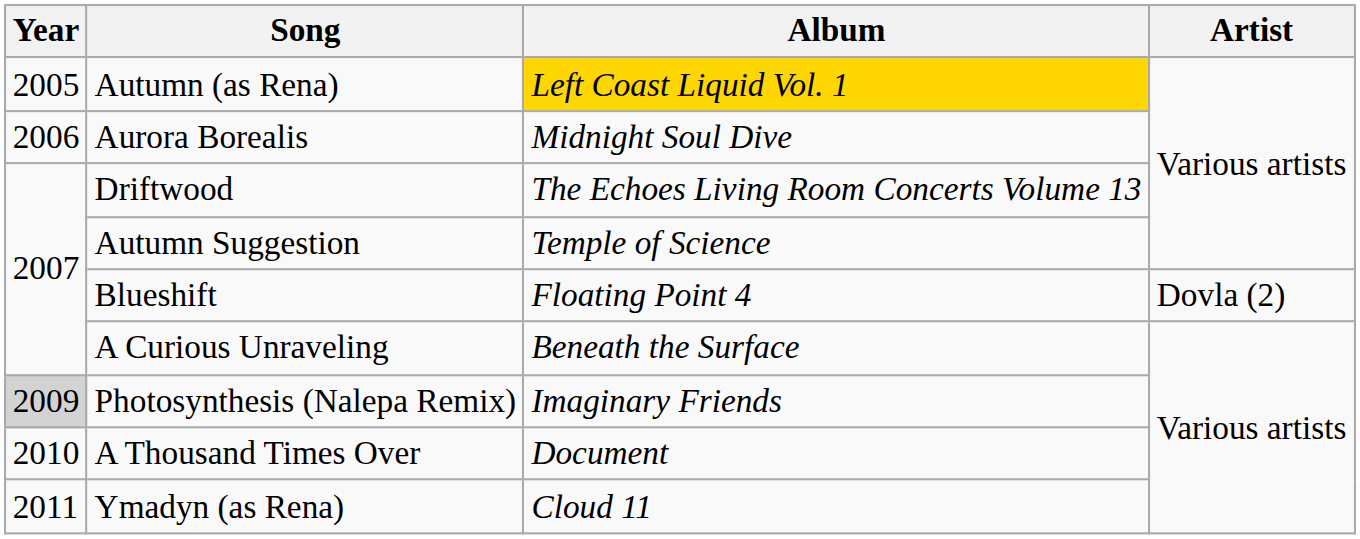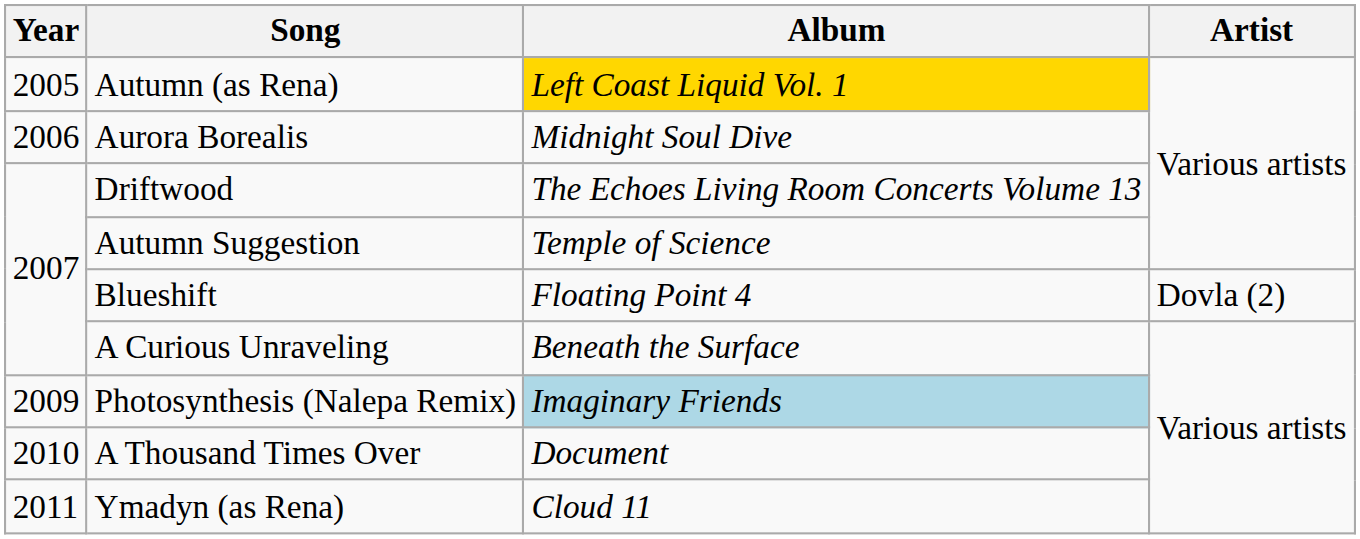(46, 400) lightgrey background -> (46, 400) no background
(657, 400) no background -> (657, 400) lightblue background
